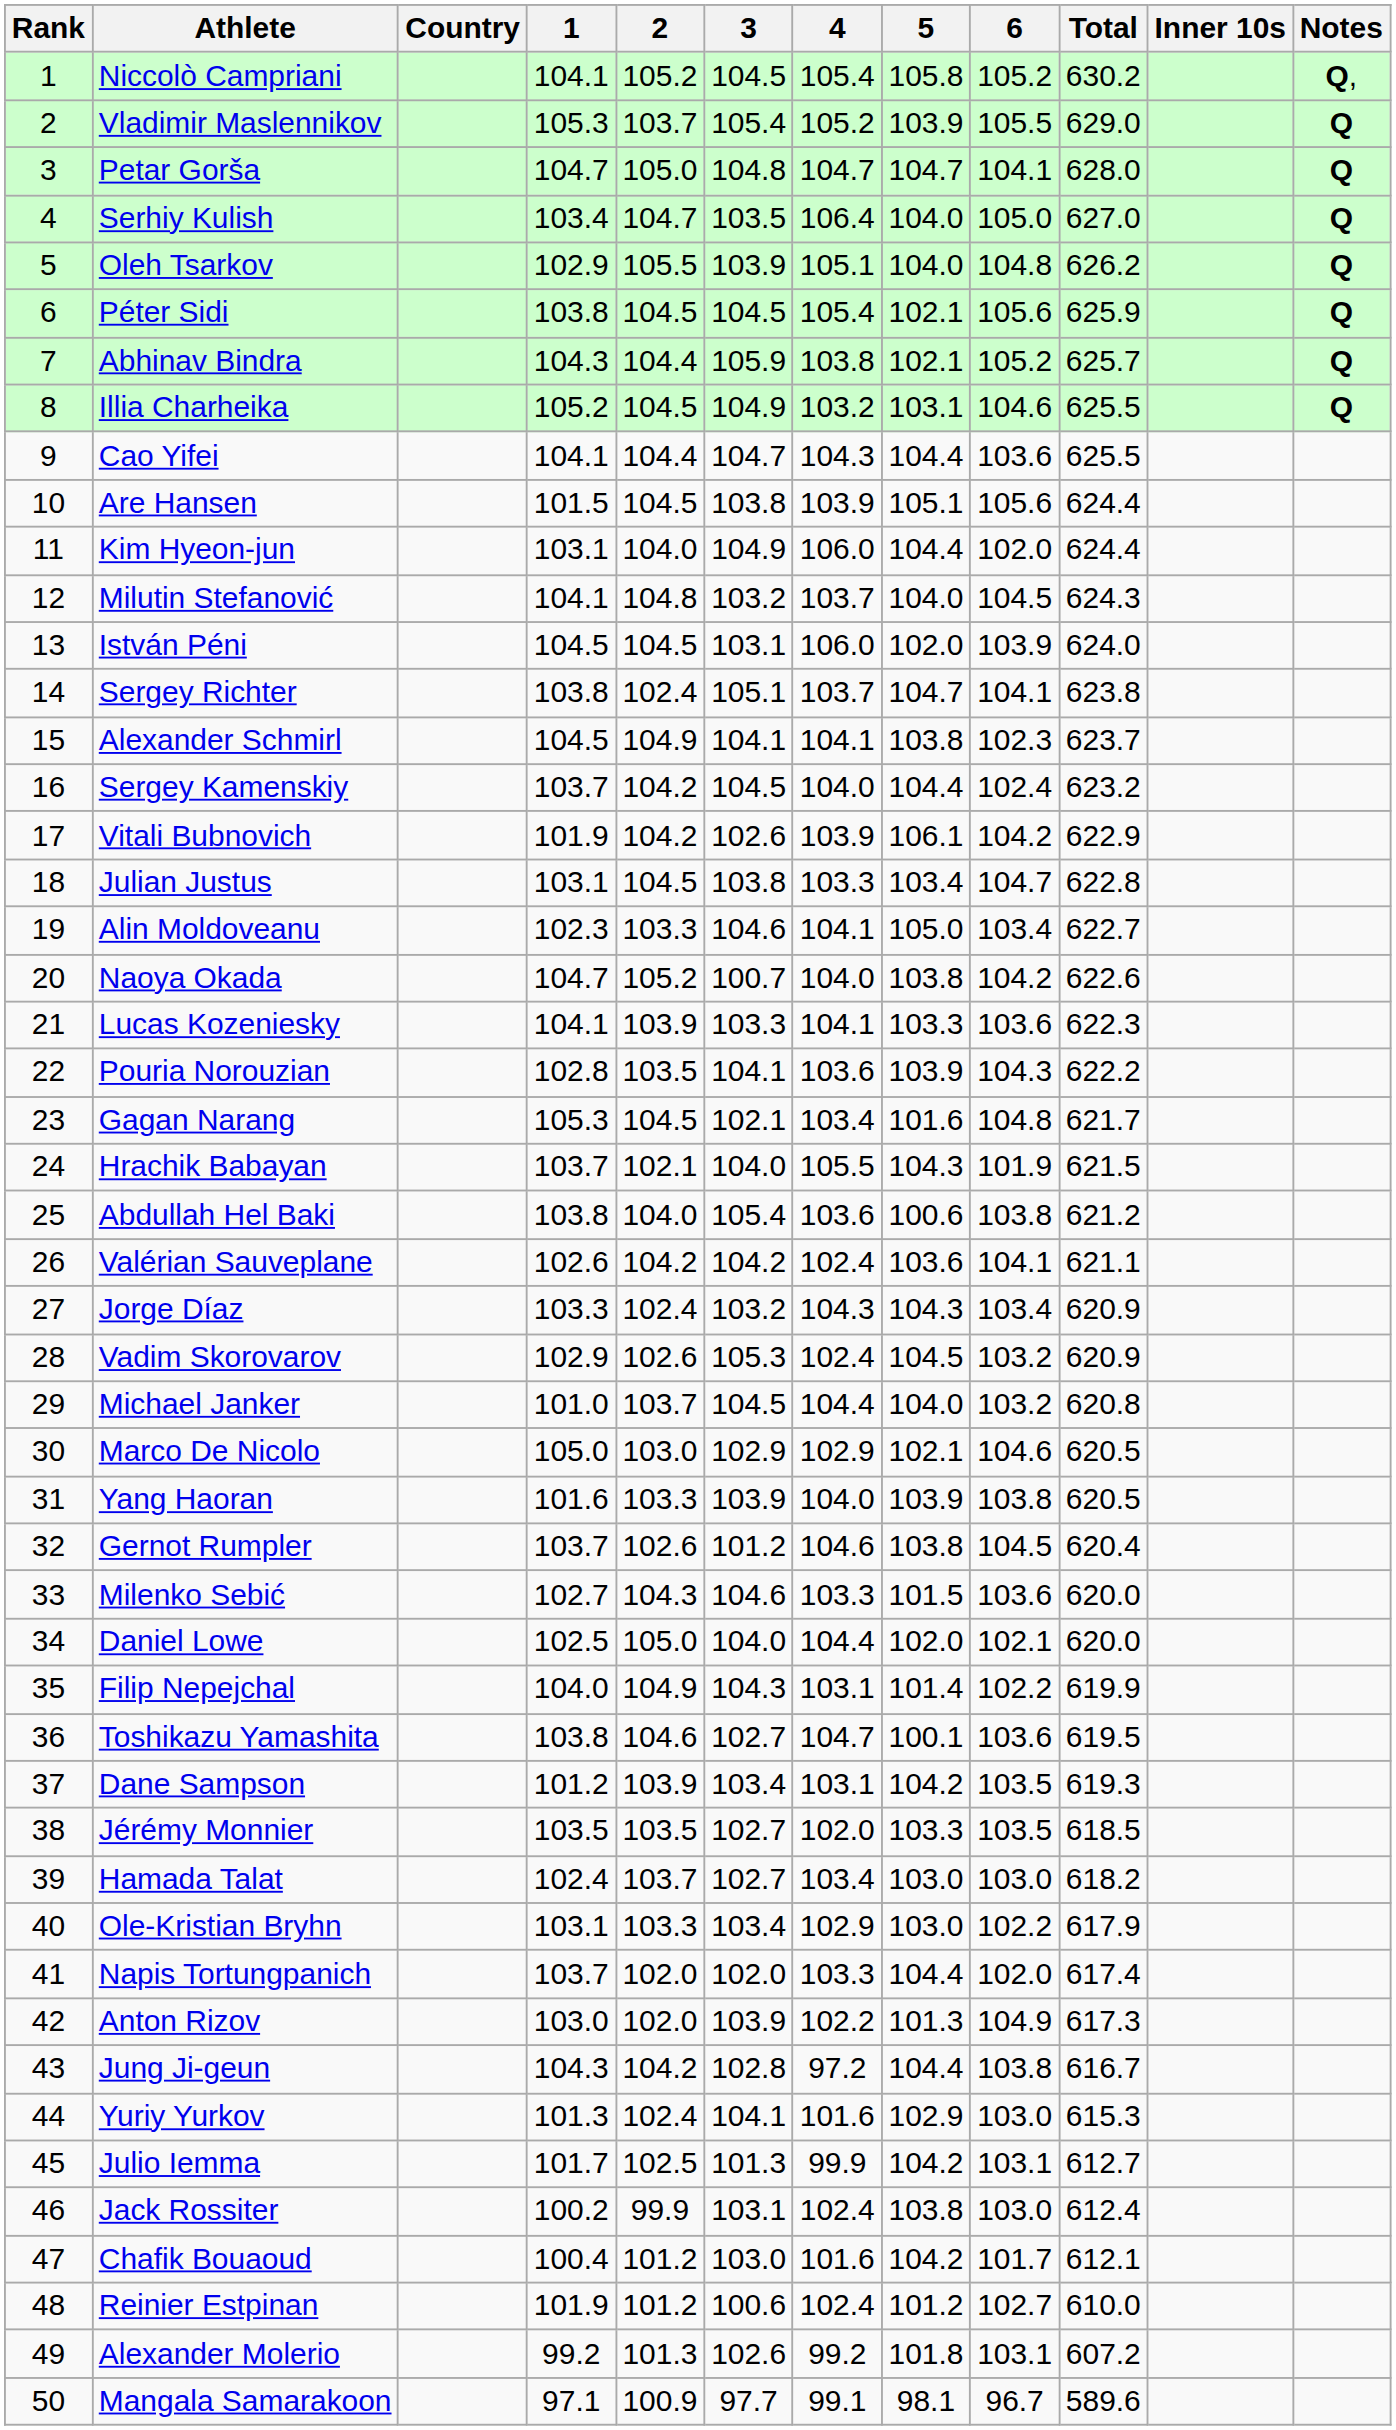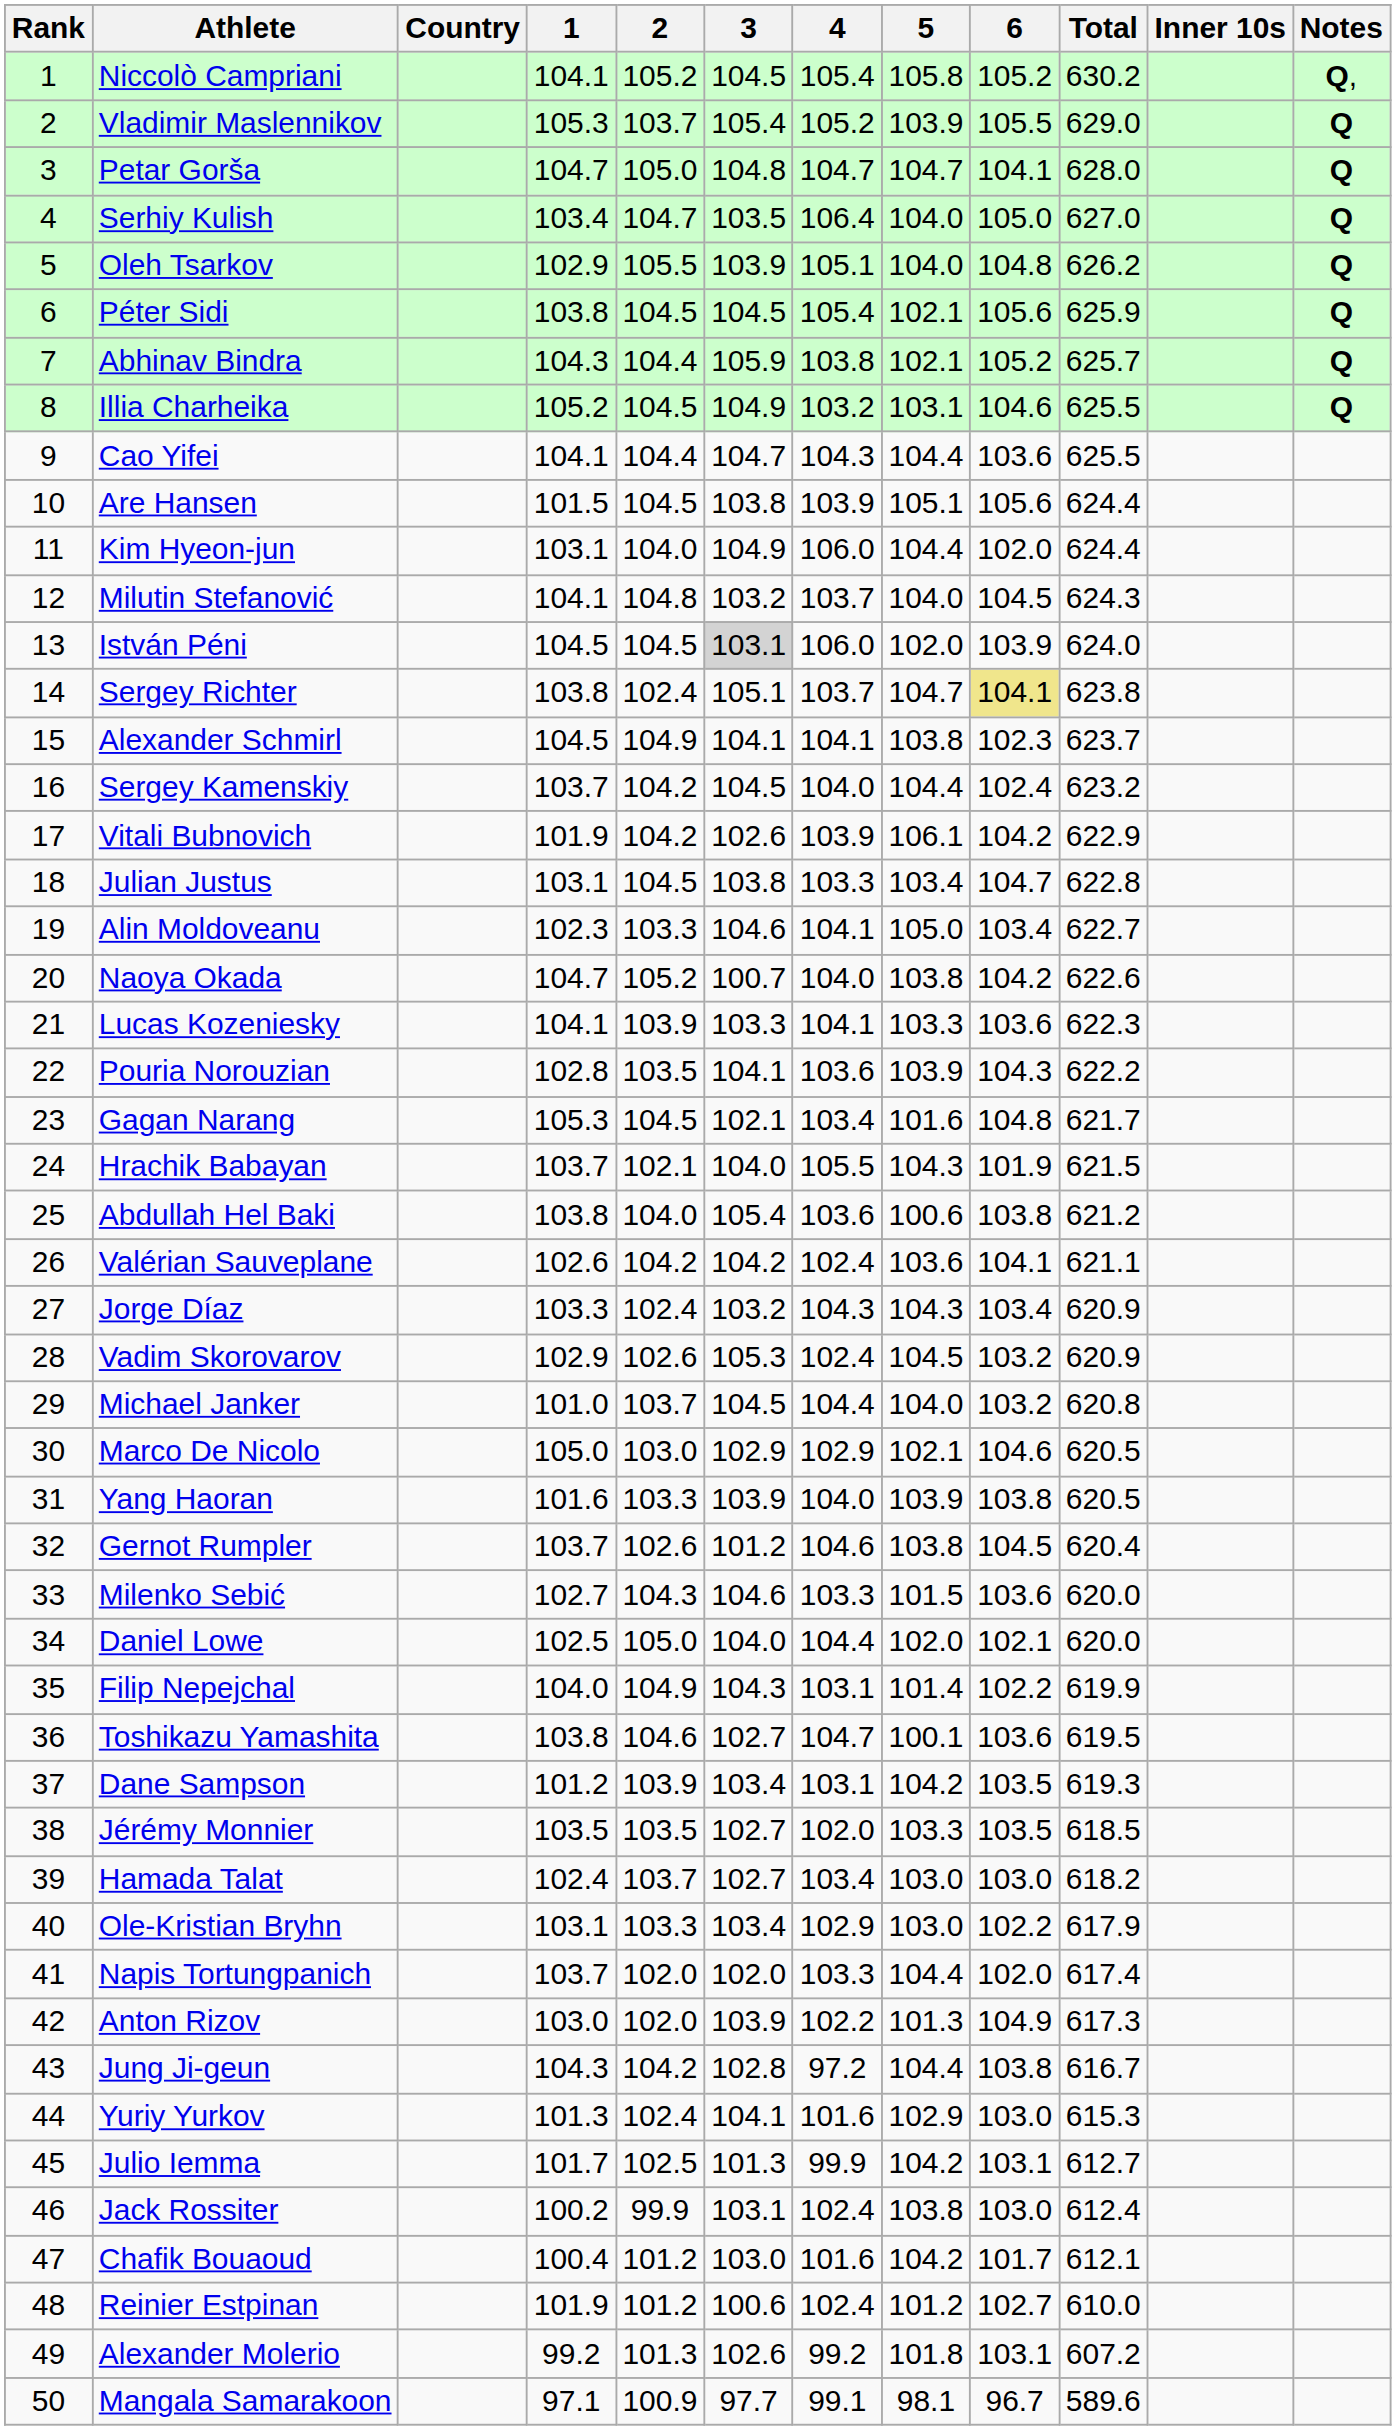(749, 645) no background -> (749, 645) lightgrey background
(1015, 692) no background -> (1015, 692) khaki background
